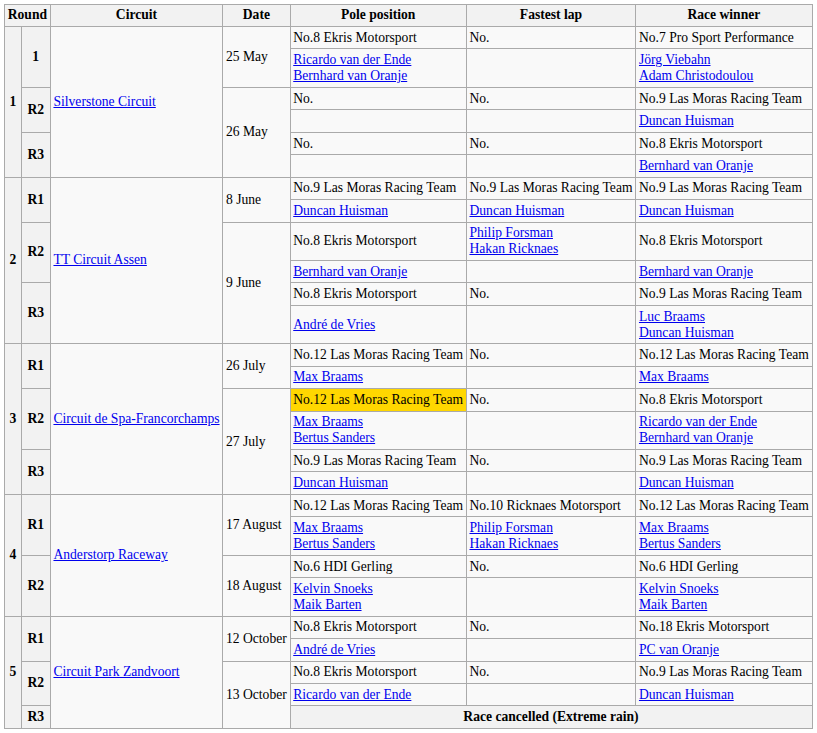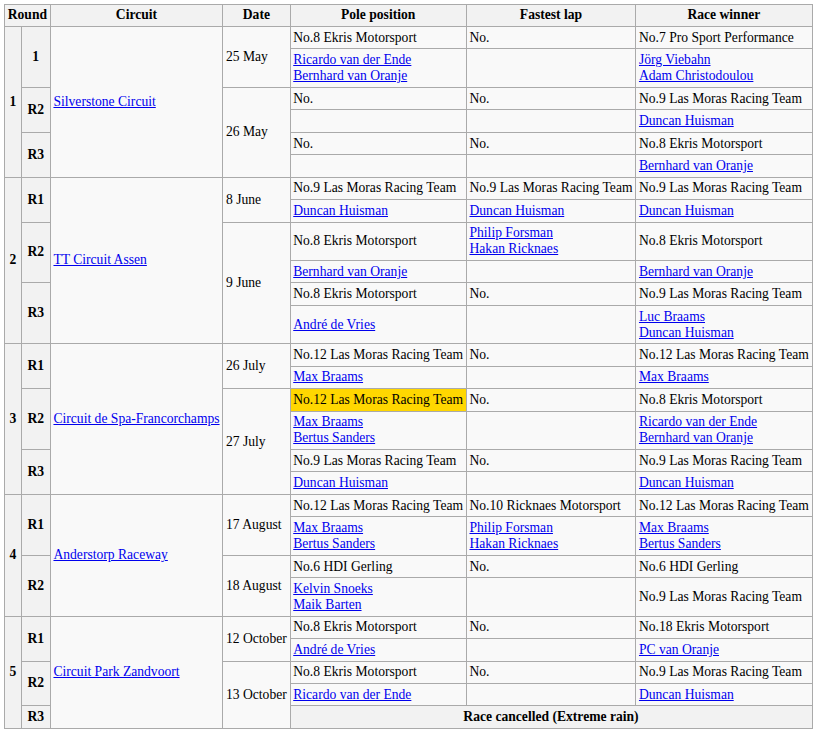(679, 596) Kelvin Snoeks Maik Barten -> (720, 596) No.9 Las Moras Racing Team
